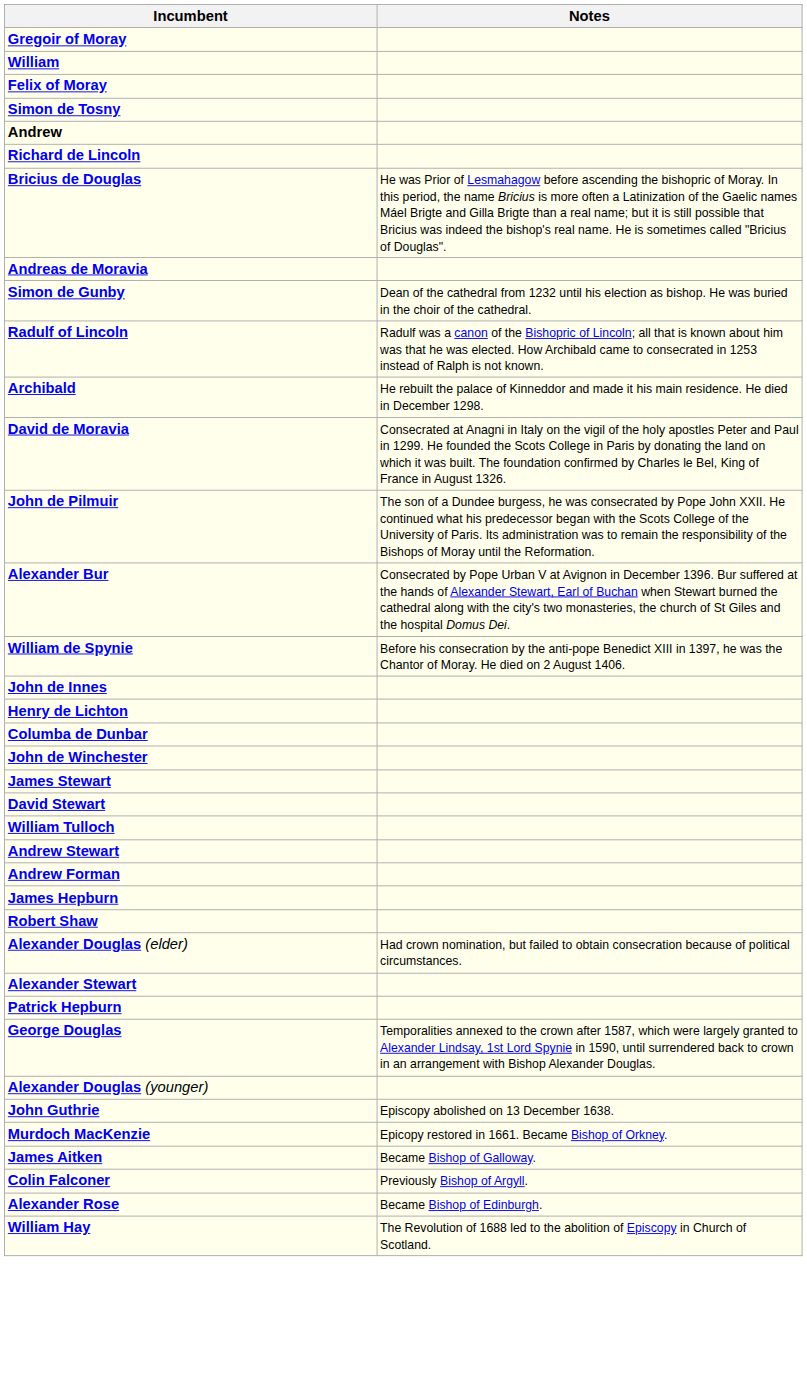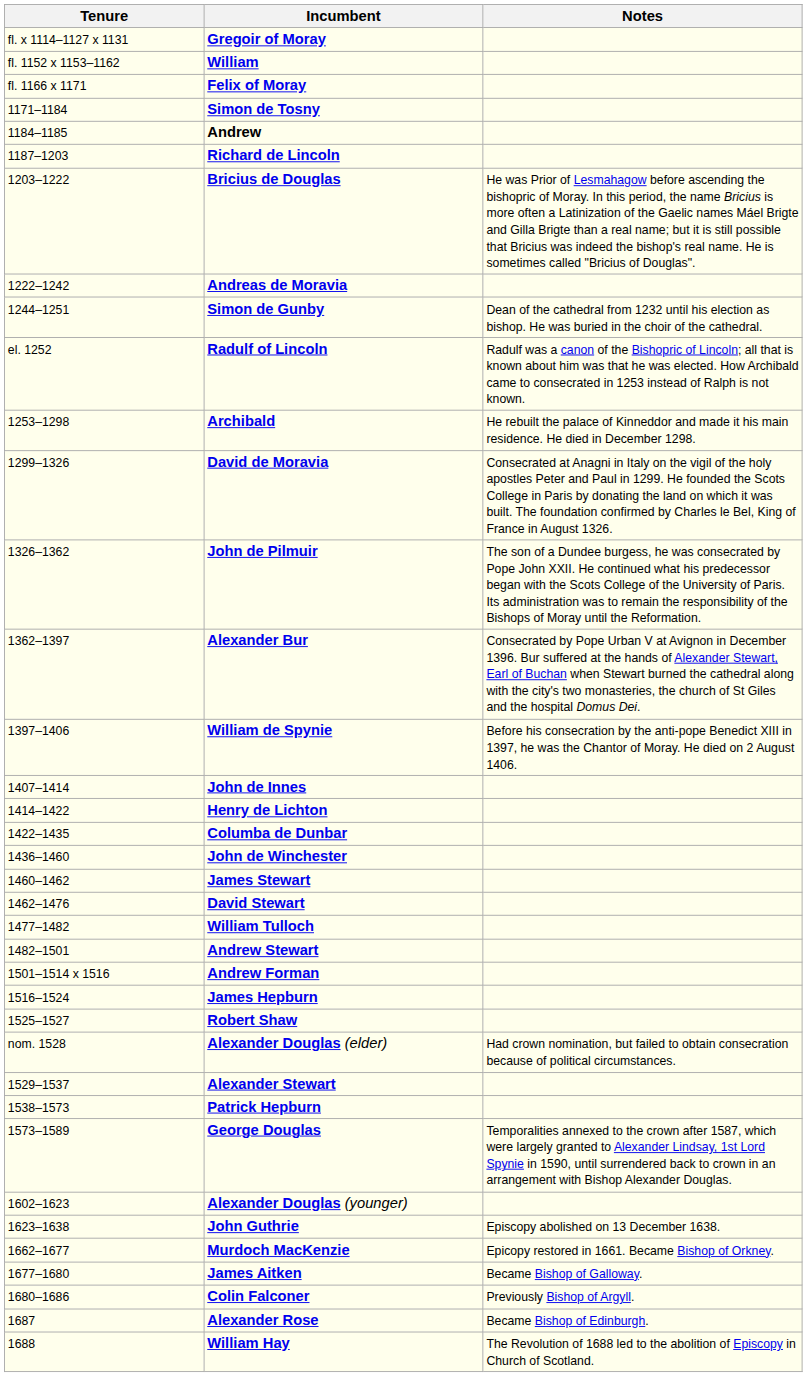+ column: (104, 16)
